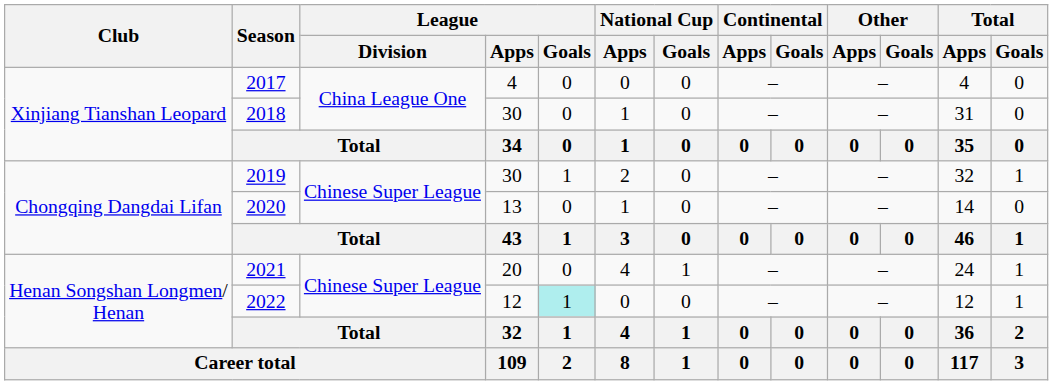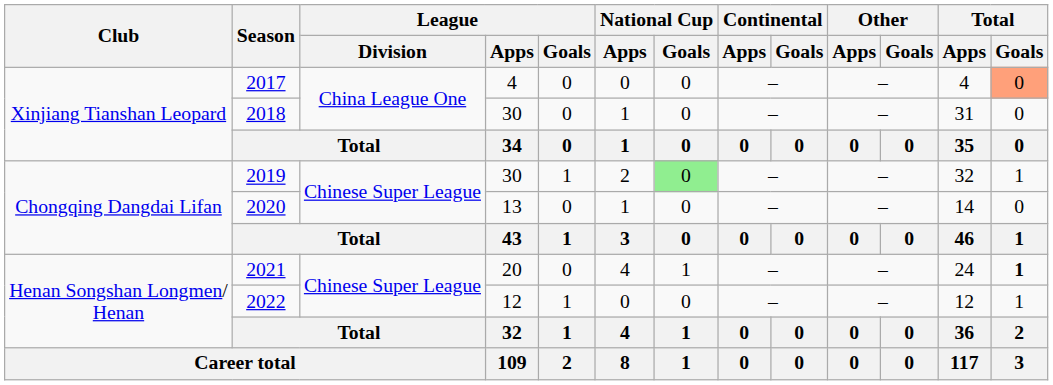(1019, 82) no background -> (1019, 82) lightsalmon background
(686, 176) no background -> (686, 176) lightgreen background
(1019, 269) normal -> (1019, 269) bold
(567, 301) paleturquoise background -> (567, 301) no background
